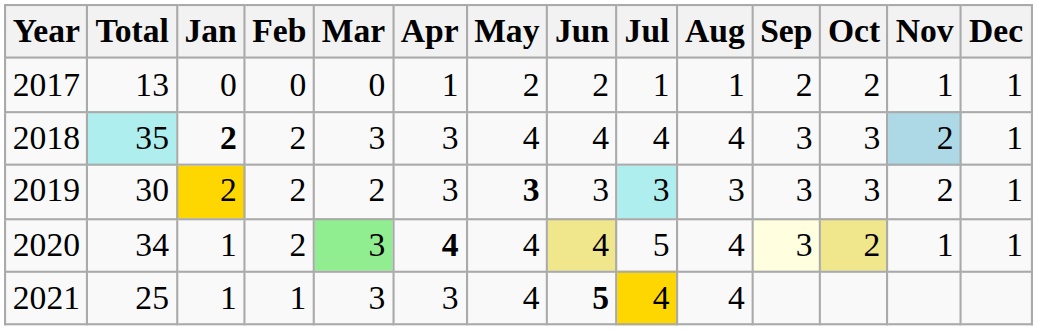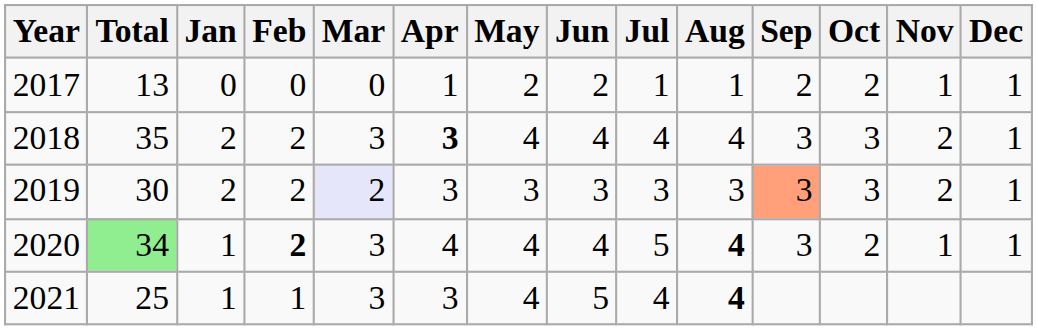(152, 137) paleturquoise background -> (152, 137) no background
(228, 137) bold -> (228, 137) normal
(450, 137) normal -> (450, 137) bold
(945, 137) lightblue background -> (945, 137) no background
(228, 191) gold background -> (228, 191) no background
(377, 191) no background -> (377, 191) lavender background
(531, 191) bold -> (531, 191) normal
(661, 191) paleturquoise background -> (661, 191) no background
(804, 191) no background -> (804, 191) lightsalmon background
(152, 244) no background -> (152, 244) lightgreen background
(298, 244) normal -> (298, 244) bold
(377, 244) lightgreen background -> (377, 244) no background
(450, 244) bold -> (450, 244) normal
(601, 244) khaki background -> (601, 244) no background
(736, 244) normal -> (736, 244) bold
(804, 244) lightyellow background -> (804, 244) no background
(872, 244) khaki background -> (872, 244) no background
(601, 297) bold -> (601, 297) normal
(661, 297) gold background -> (661, 297) no background
(736, 297) normal -> (736, 297) bold
